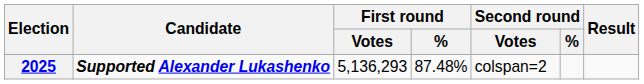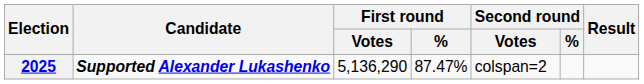(372, 66) 5,136,293 -> (372, 66) 5,136,290
(441, 66) 87.48% -> (441, 66) 87.47%
